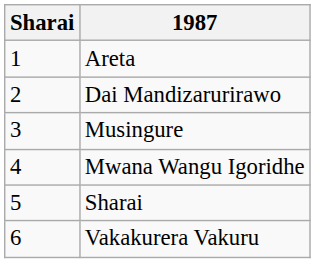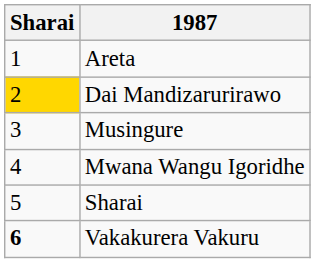(16, 94) no background -> (16, 94) gold background
(16, 238) normal -> (16, 238) bold
